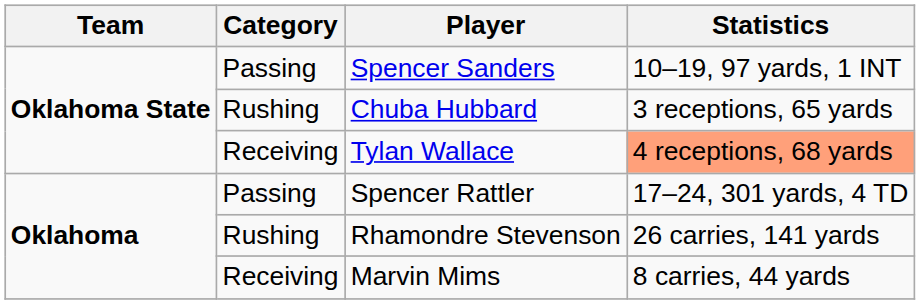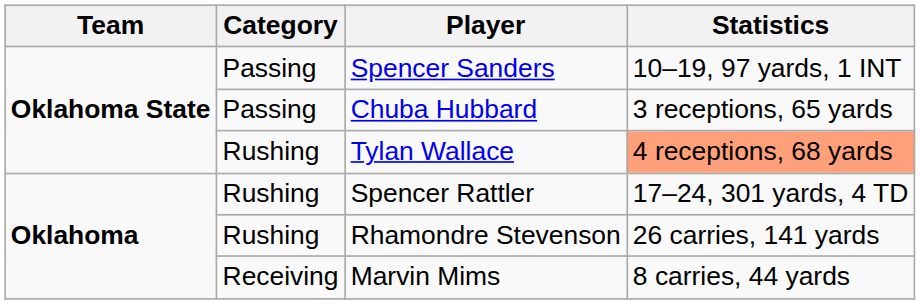(271, 109) Rushing -> (270, 109) Passing
(281, 151) Receiving -> (271, 151) Rushing
(270, 193) Passing -> (271, 193) Rushing
